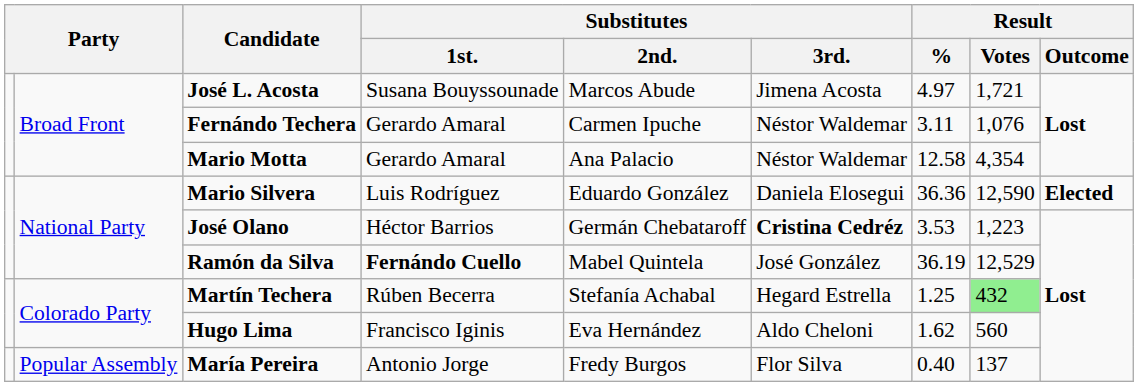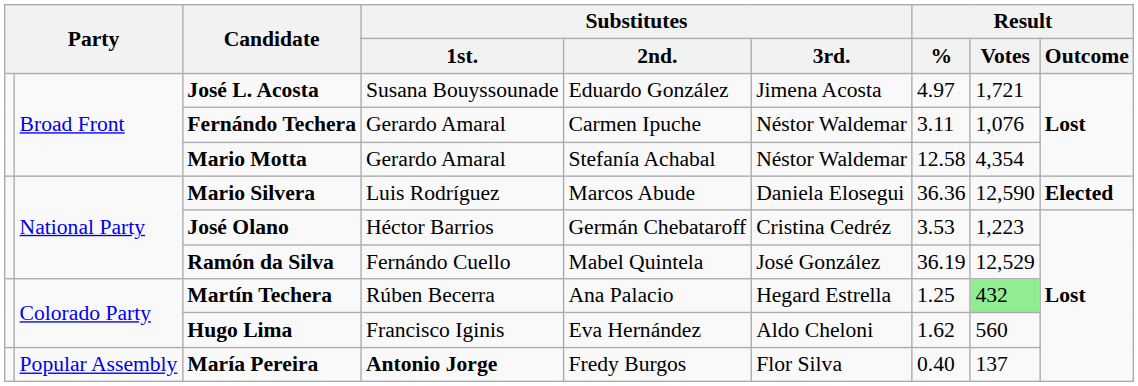(632, 90) Marcos Abude -> (649, 90) Eduardo González
(621, 158) Ana Palacio -> (642, 158) Stefanía Achabal
(649, 192) Eduardo González -> (632, 192) Marcos Abude
(830, 227) bold -> (824, 227) normal
(444, 261) bold -> (438, 261) normal
(642, 295) Stefanía Achabal -> (621, 295) Ana Palacio
(427, 364) normal -> (432, 364) bold
